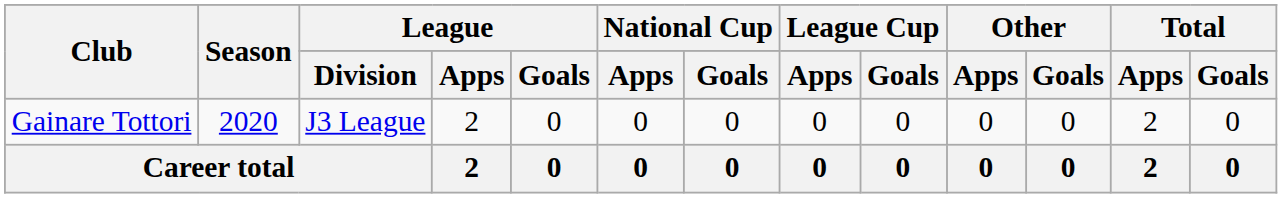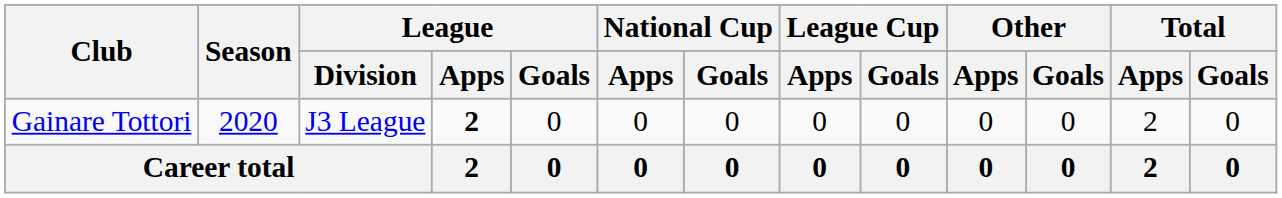(472, 121) normal -> (472, 121) bold
